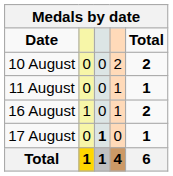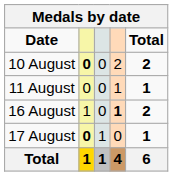(87, 64) normal -> (87, 64) bold
(118, 111) normal -> (118, 111) bold
(87, 135) normal -> (87, 135) bold
(102, 135) bold -> (102, 135) normal
